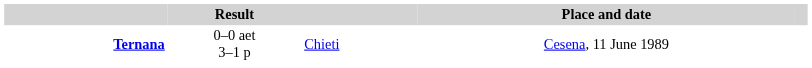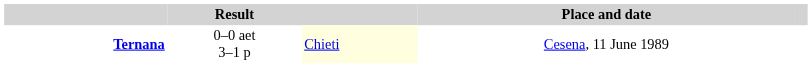(322, 44) no background -> (322, 44) lightyellow background
